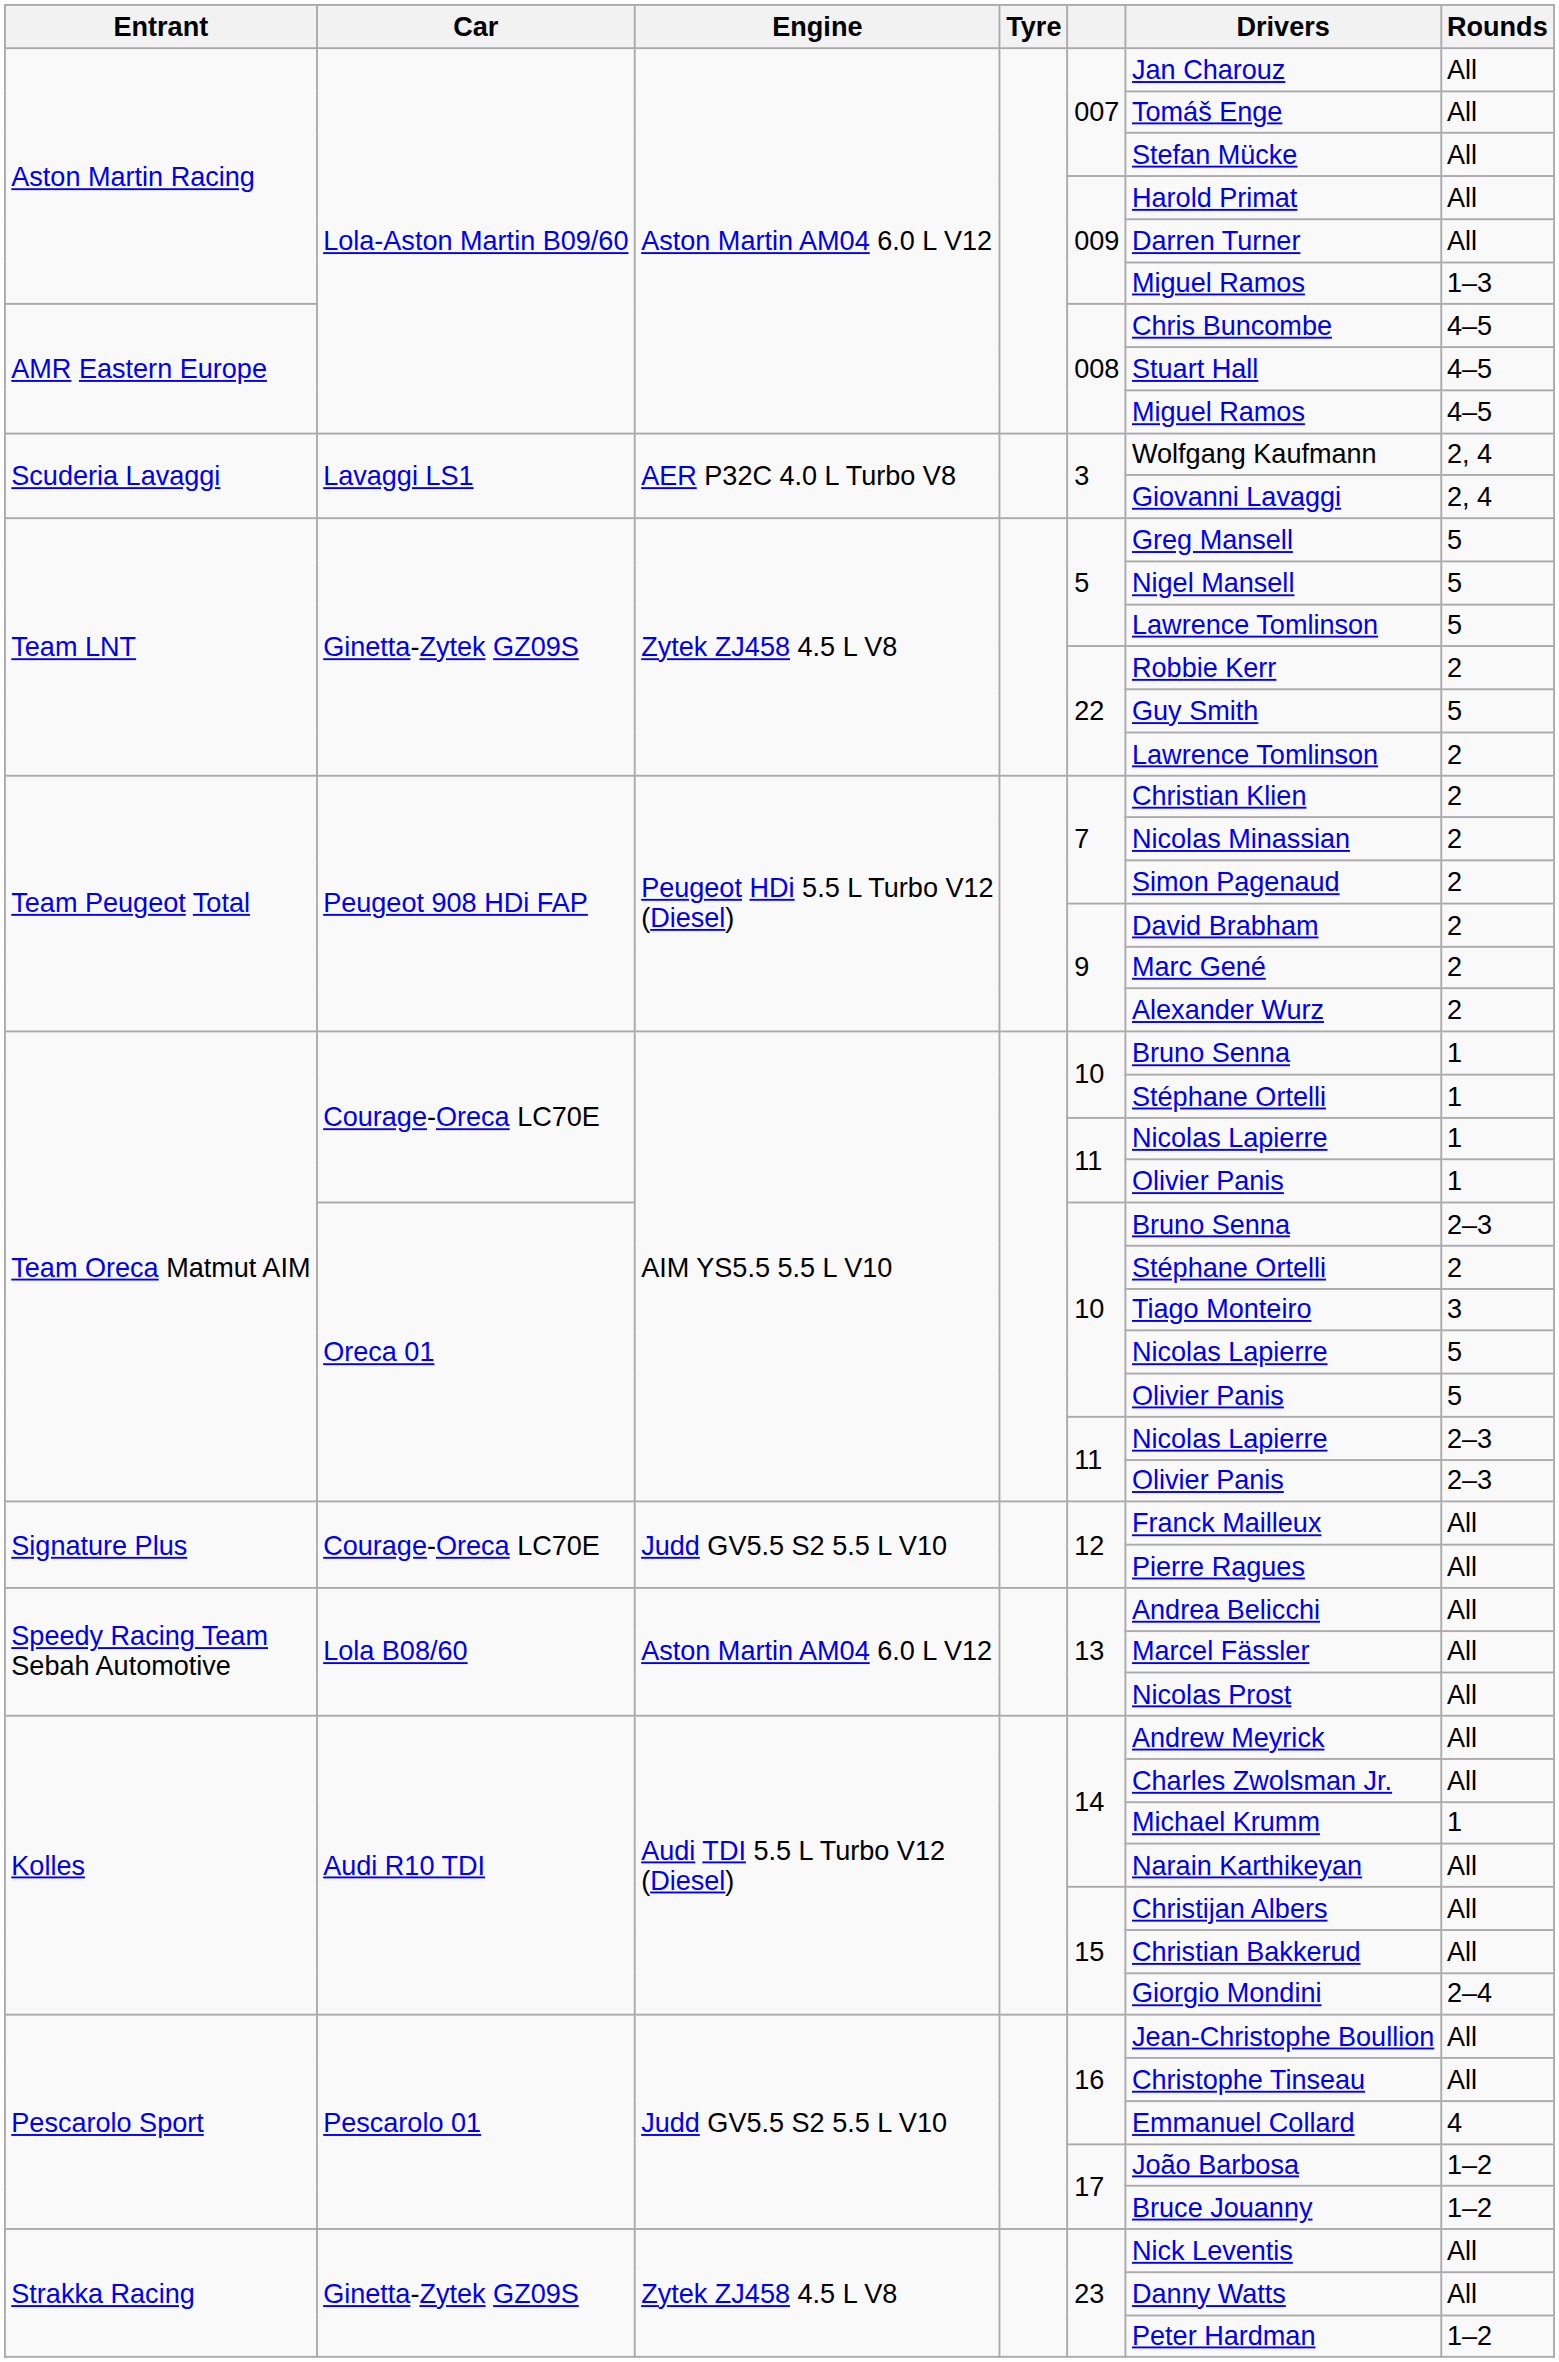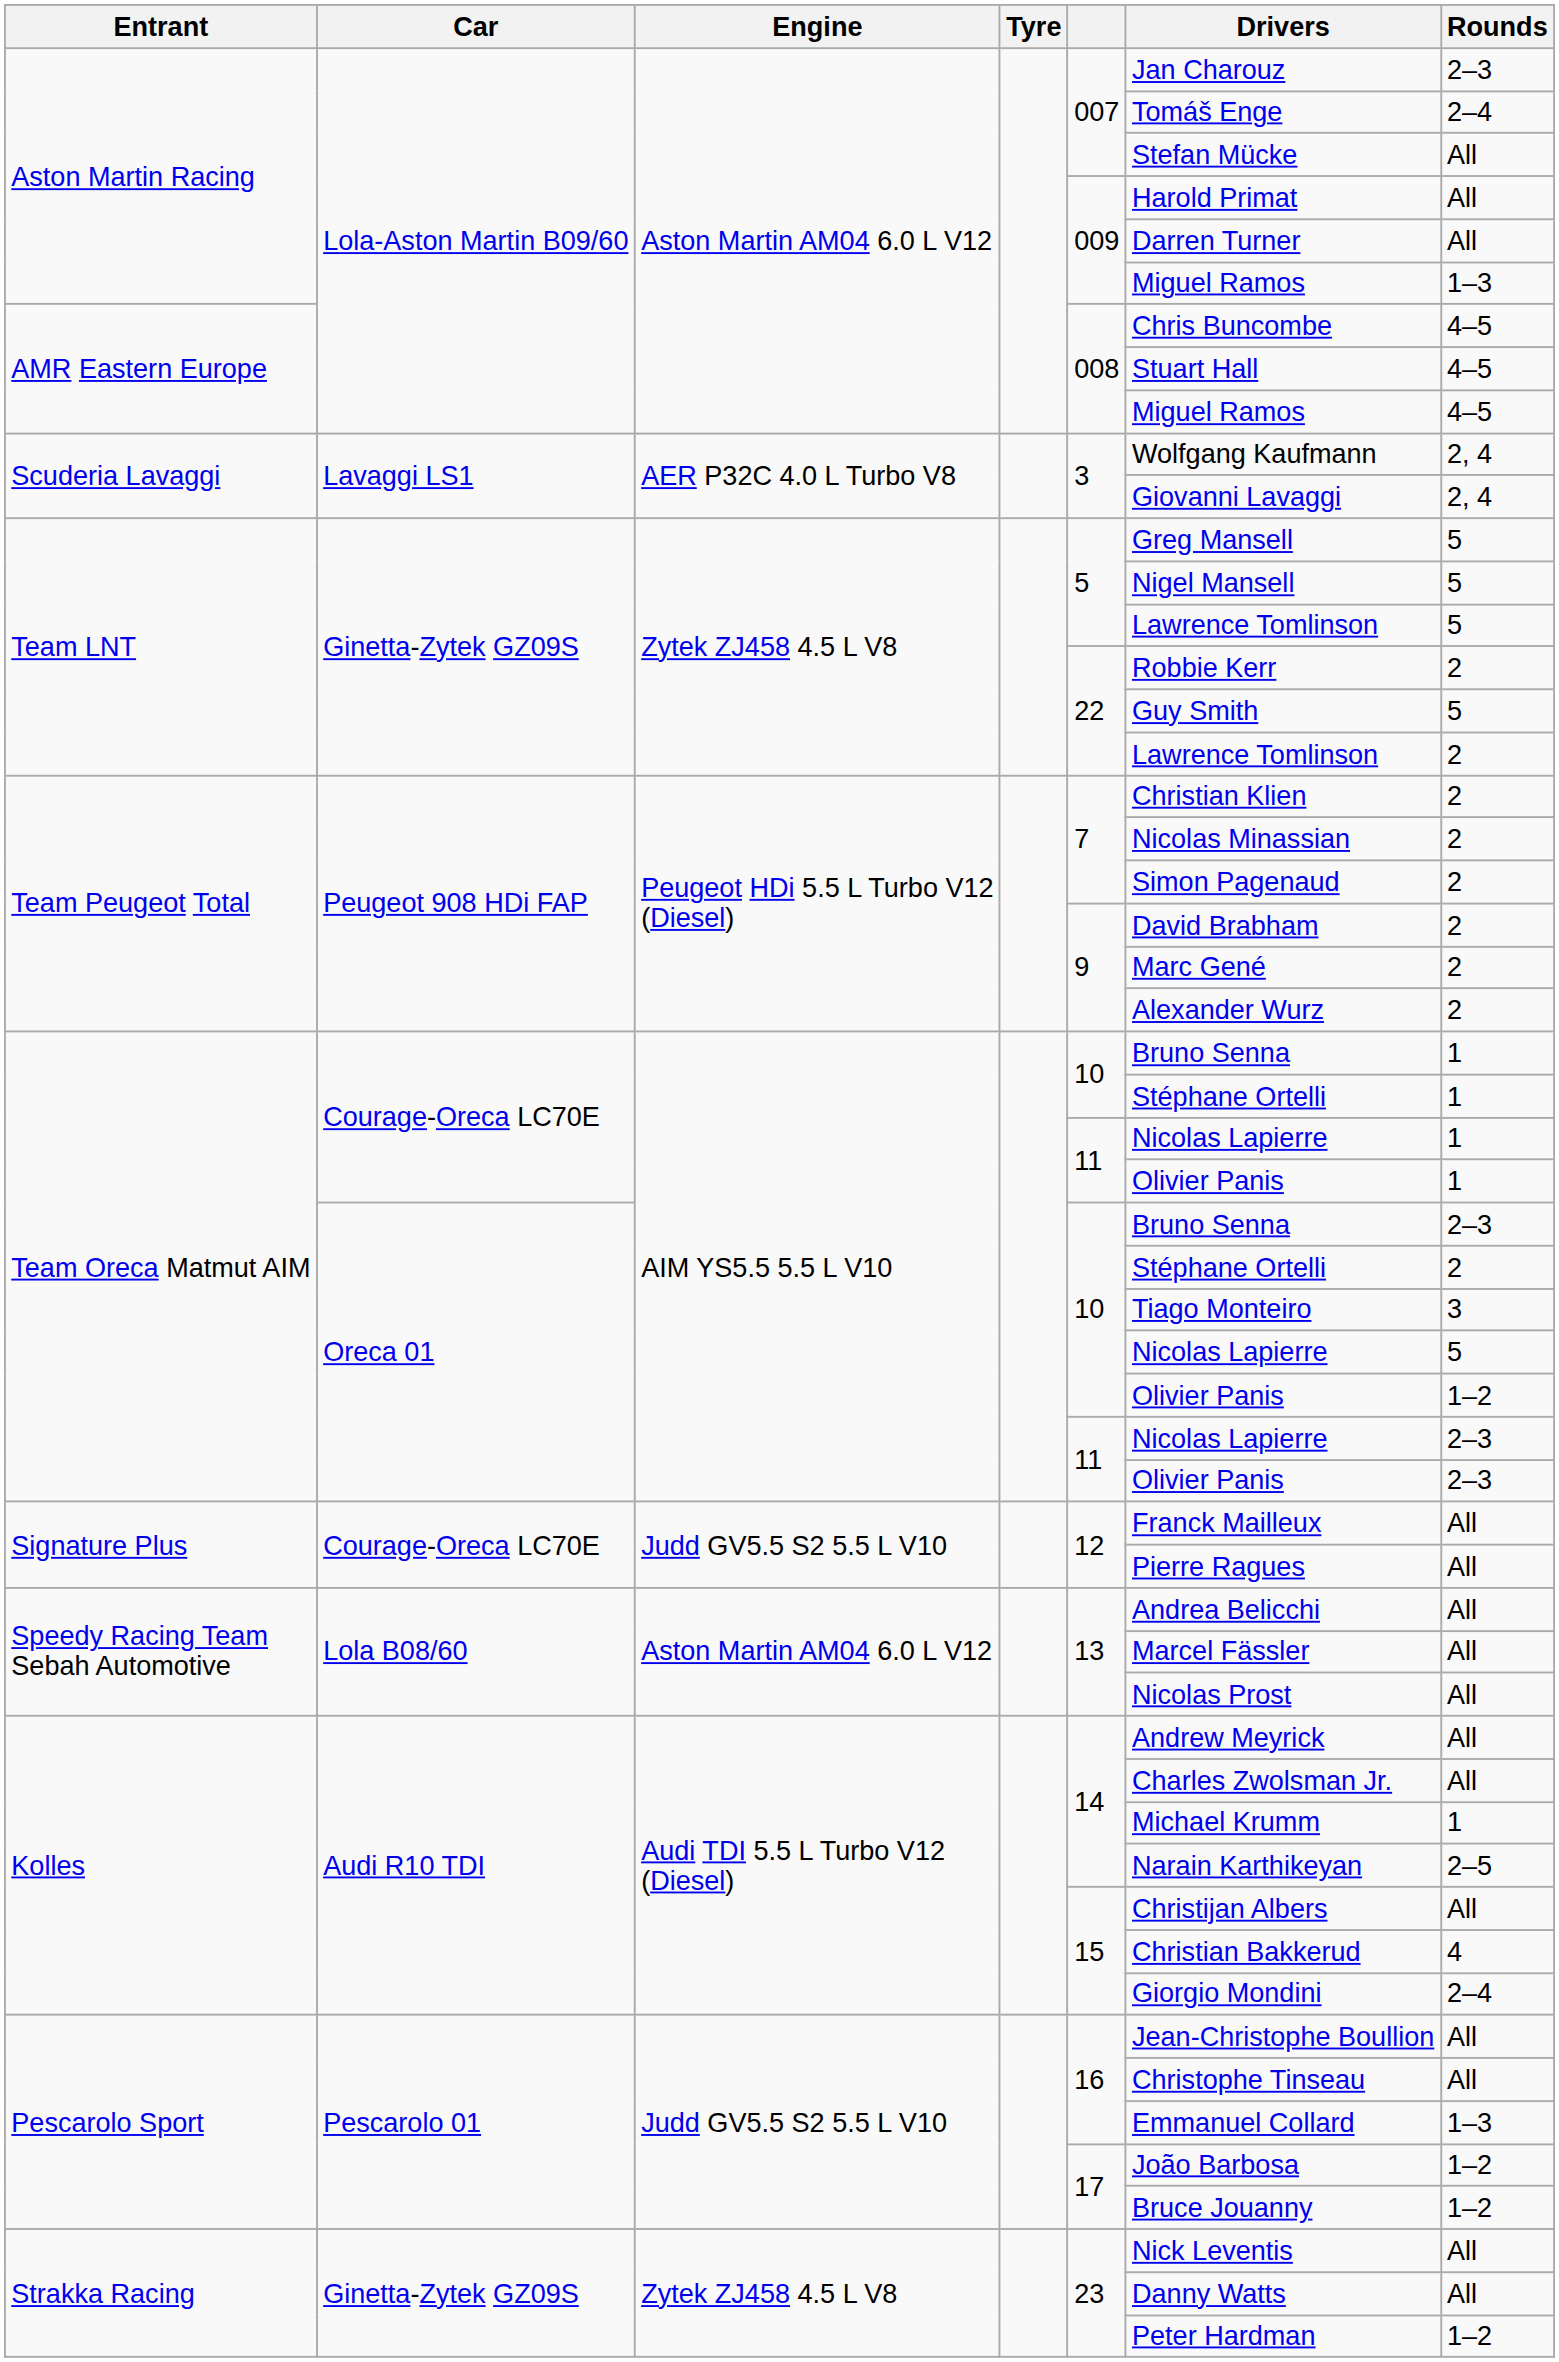(1462, 69) All -> (1470, 69) 2–3
(1462, 112) All -> (1470, 112) 2–4
(1455, 1395) 5 -> (1470, 1395) 1–2
(1462, 1866) All -> (1470, 1866) 2–5
(1462, 1951) All -> (1455, 1951) 4
(1455, 2122) 4 -> (1470, 2122) 1–3
